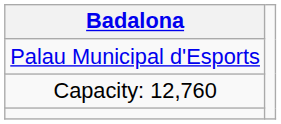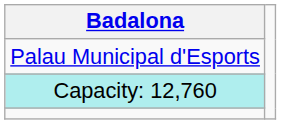(135, 90) no background -> (135, 90) paleturquoise background
